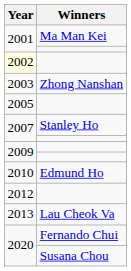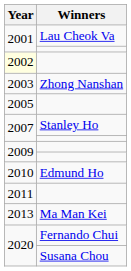(73, 35) Ma Man Kei -> (77, 35) Lau Cheok Va
(21, 193) 2012 -> (20, 193) 2011
(77, 214) Lau Cheok Va -> (73, 214) Ma Man Kei
